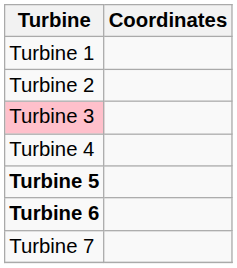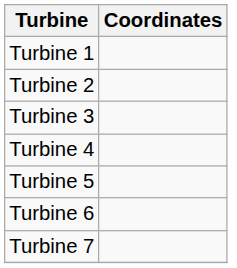(52, 117) pink background -> (52, 117) no background
(54, 181) bold -> (52, 181) normal
(54, 213) bold -> (52, 213) normal
